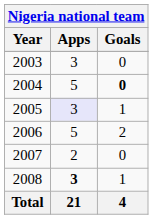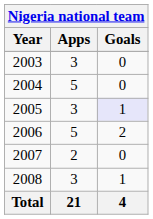(123, 86) bold -> (123, 86) normal
(74, 109) lavender background -> (74, 109) no background
(123, 109) no background -> (123, 109) lavender background
(74, 179) bold -> (74, 179) normal
